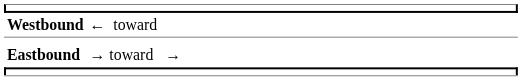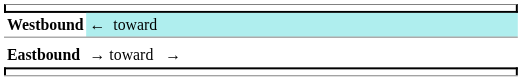(127, 24) no background -> (127, 24) paleturquoise background
